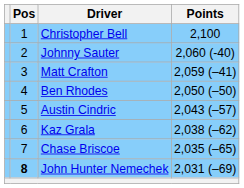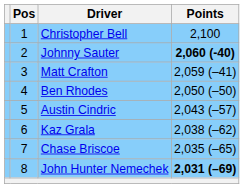(205, 53) normal -> (205, 53) bold
(24, 168) bold -> (24, 168) normal
(205, 168) normal -> (205, 168) bold
